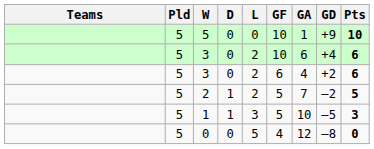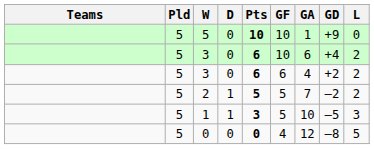columns swapped: (255, 14) <-> (355, 14)
